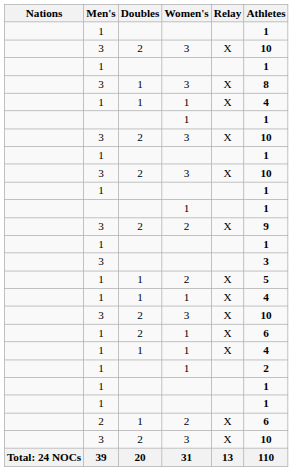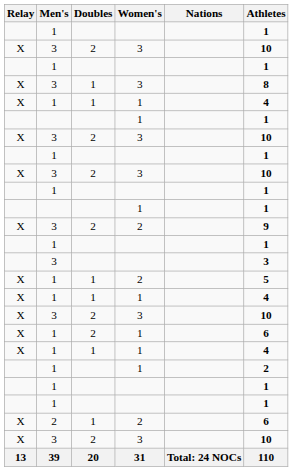columns swapped: (44, 13) <-> (228, 13)
